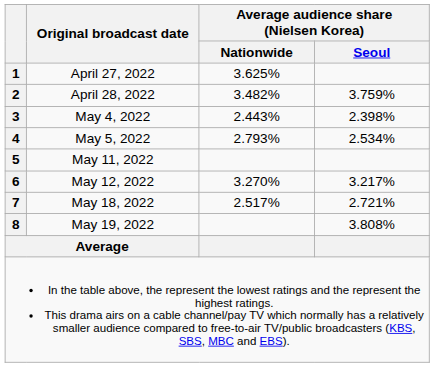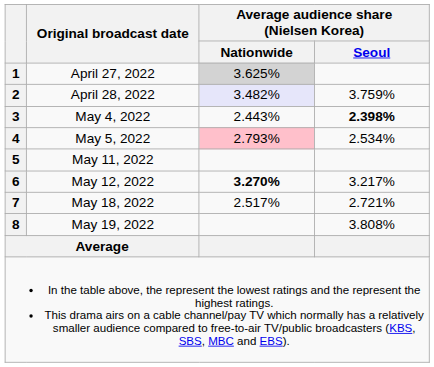(257, 73) no background -> (257, 73) lightgrey background
(257, 95) no background -> (257, 95) lavender background
(372, 116) normal -> (372, 116) bold
(257, 138) no background -> (257, 138) pink background
(257, 181) normal -> (257, 181) bold
